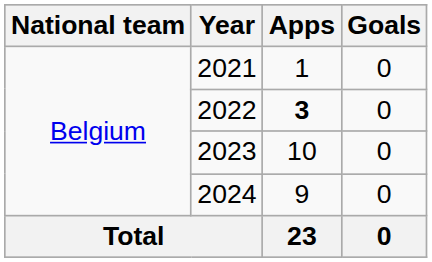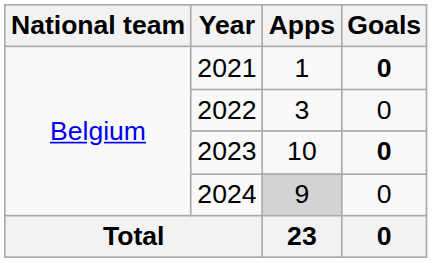(384, 67) normal -> (384, 67) bold
(302, 109) bold -> (302, 109) normal
(384, 151) normal -> (384, 151) bold
(302, 194) no background -> (302, 194) lightgrey background
